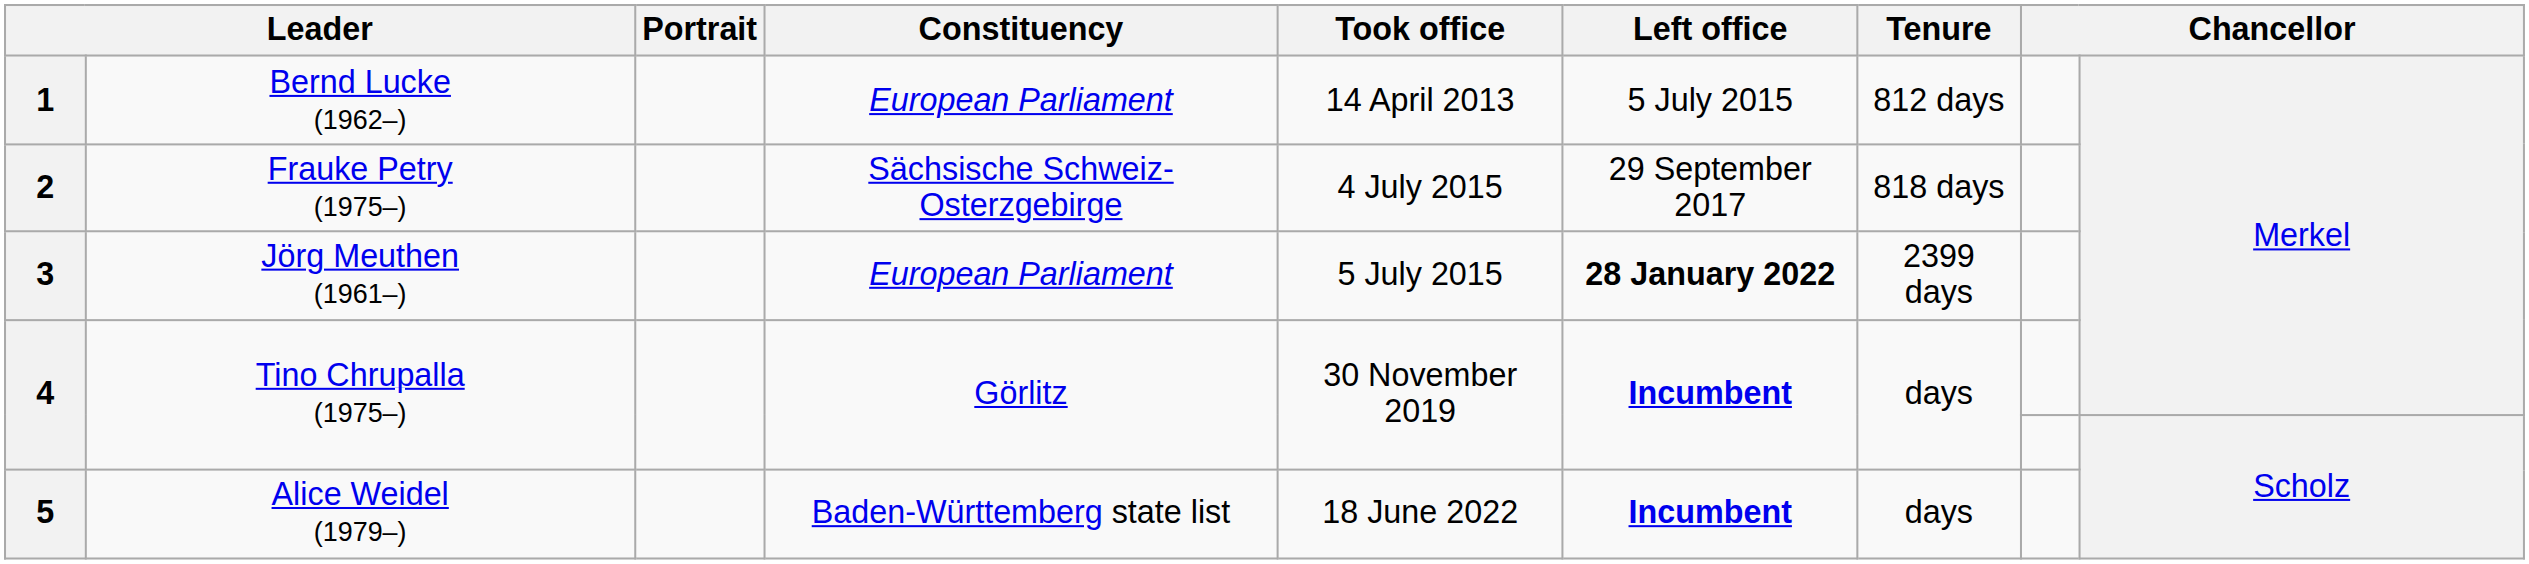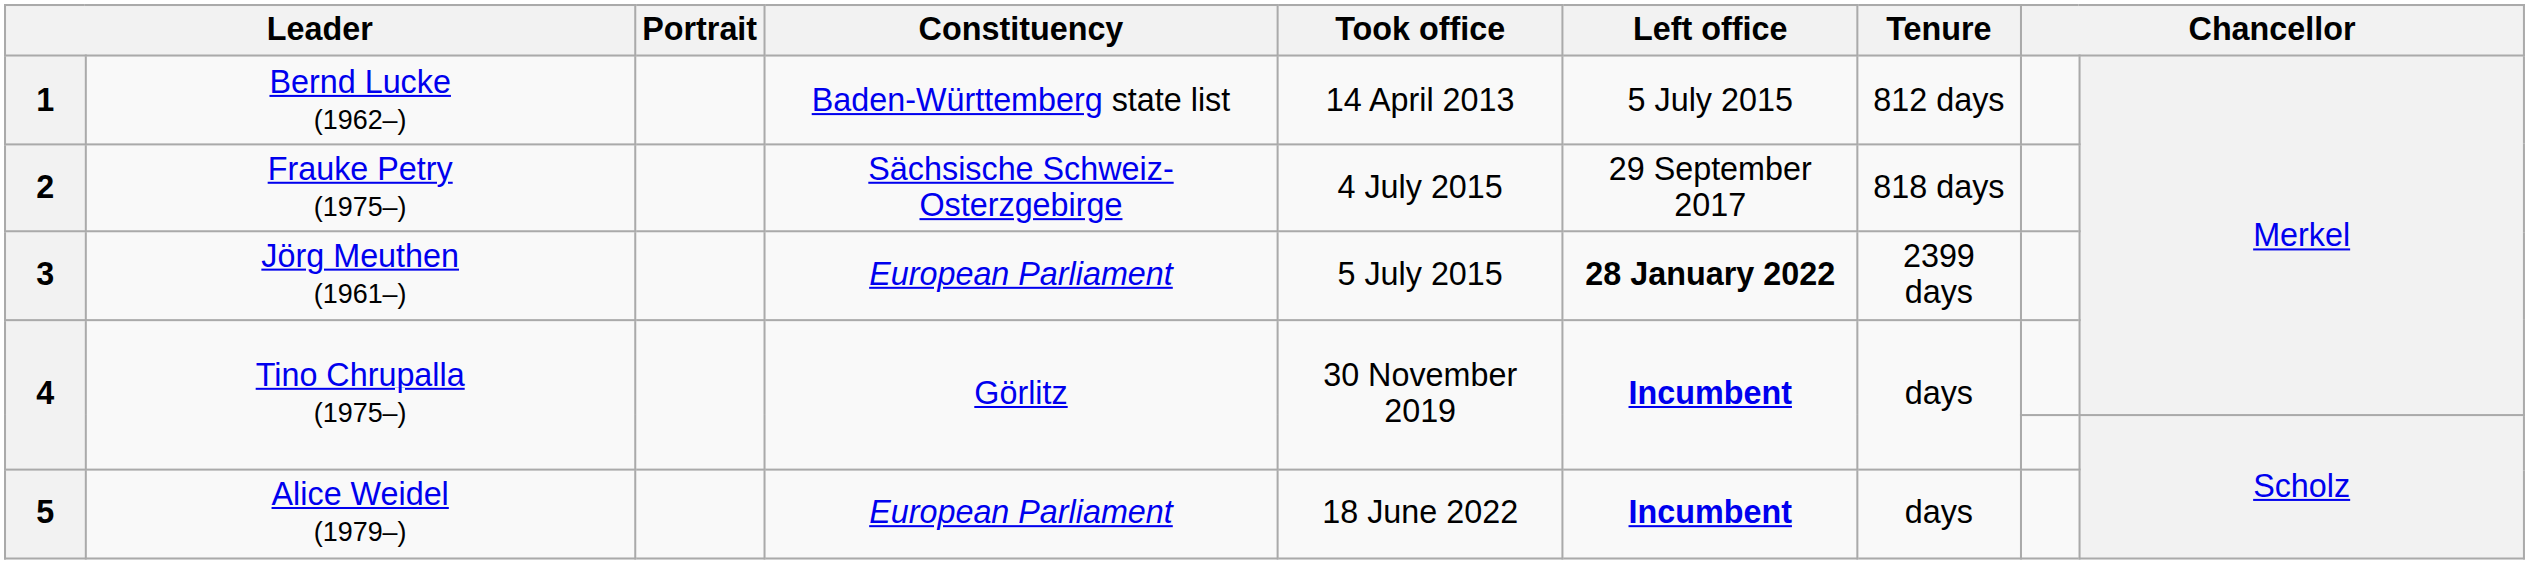(1021, 99) European Parliament -> (1021, 99) Baden-Württemberg state list
(1021, 513) Baden-Württemberg state list -> (1021, 513) European Parliament
